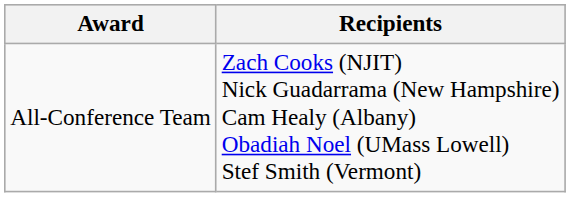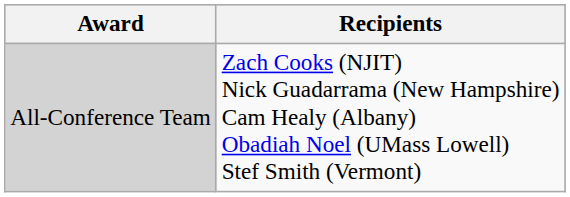(111, 116) no background -> (111, 116) lightgrey background
